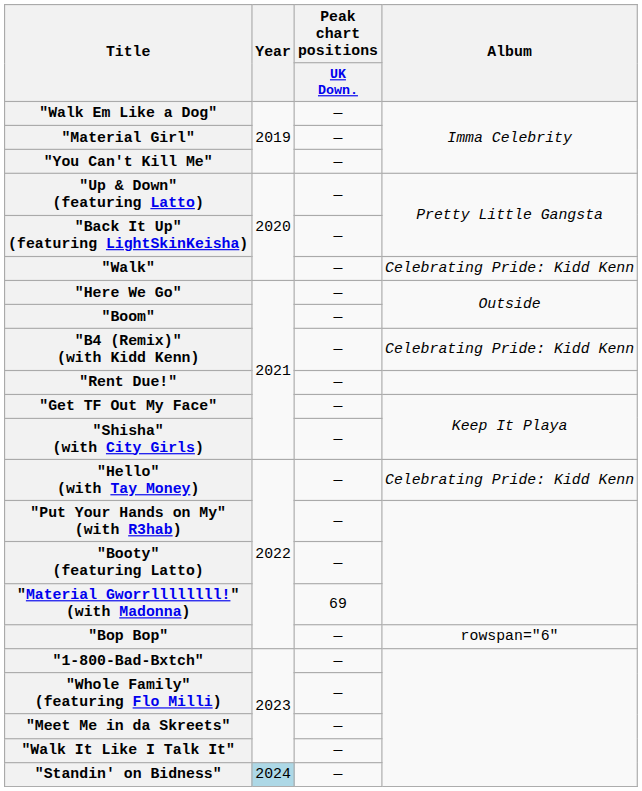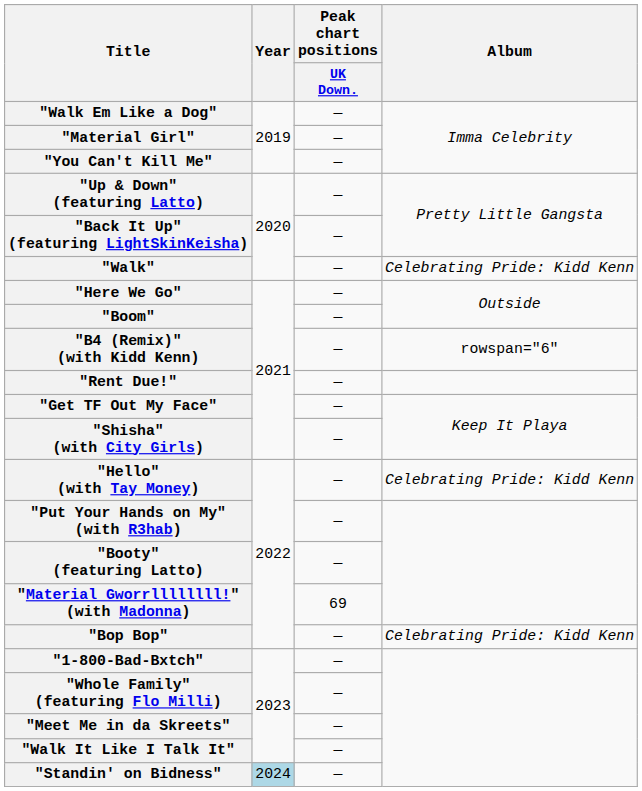(510, 349) Celebrating Pride: Kidd Kenn -> (510, 349) rowspan="6"
(510, 637) rowspan="6" -> (510, 637) Celebrating Pride: Kidd Kenn
